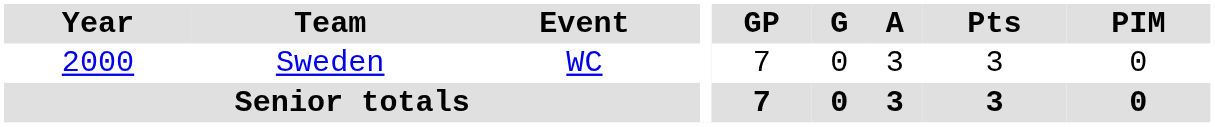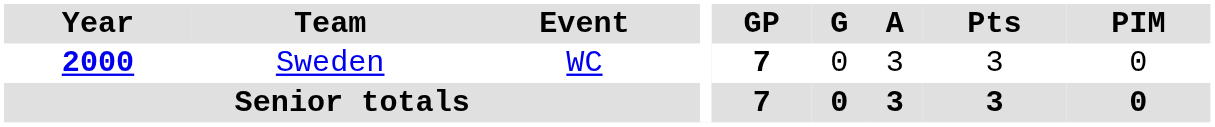(98, 63) normal -> (98, 63) bold
(762, 63) normal -> (762, 63) bold
